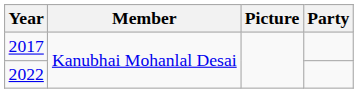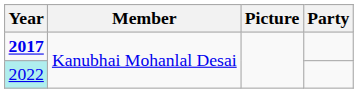(26, 46) normal -> (26, 46) bold
(26, 74) no background -> (26, 74) paleturquoise background
